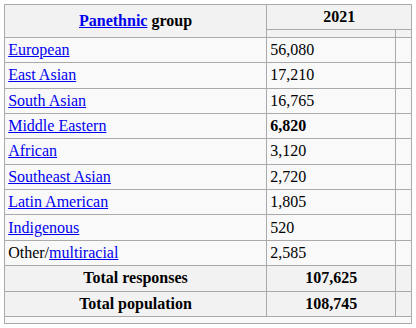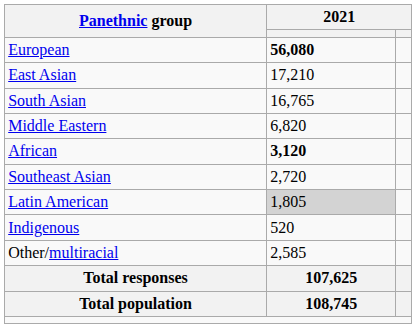(292, 49) normal -> (292, 49) bold
(288, 126) bold -> (288, 126) normal
(288, 151) normal -> (288, 151) bold
(288, 202) no background -> (288, 202) lightgrey background
